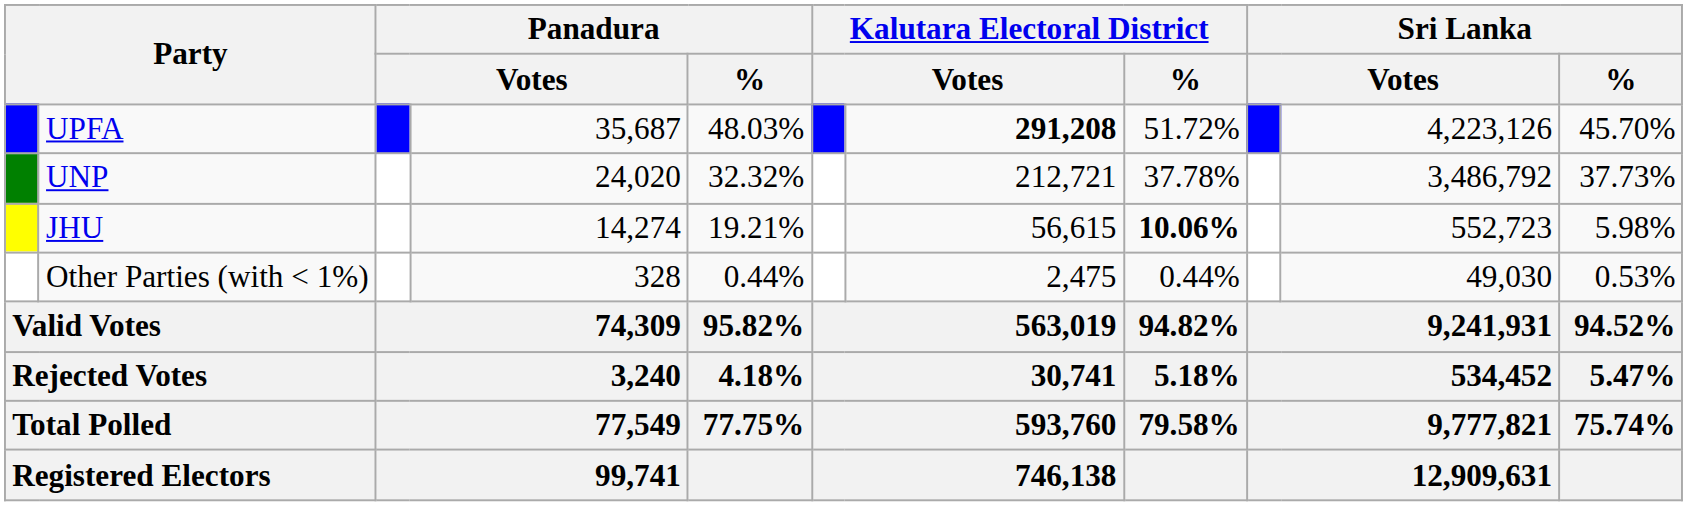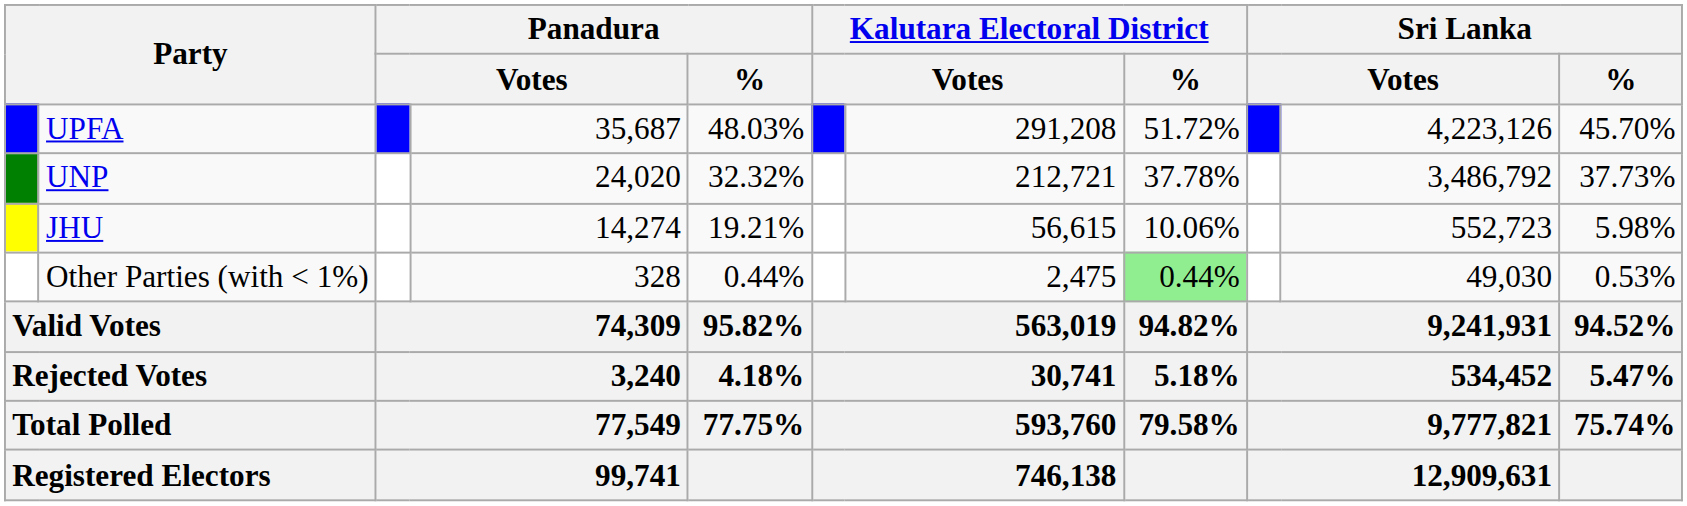(1066, 128) bold -> (1066, 128) normal
(1189, 227) bold -> (1192, 227) normal
(1200, 276) no background -> (1200, 276) lightgreen background
